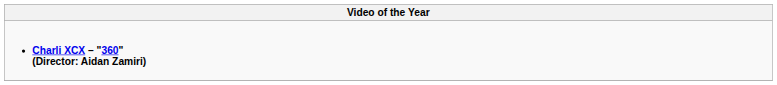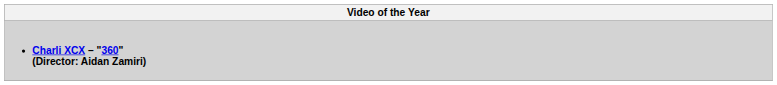(388, 56) no background -> (388, 56) lightgrey background
